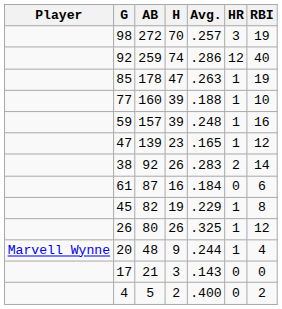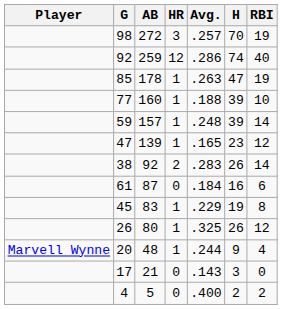columns swapped: (176, 15) <-> (236, 15)
(262, 122) 16 -> (262, 122) 14
(150, 208) 82 -> (150, 208) 83
